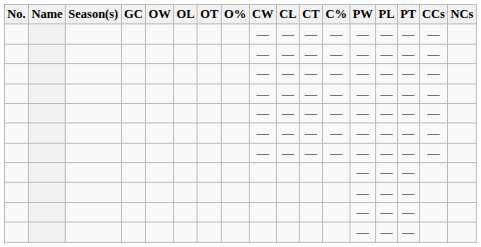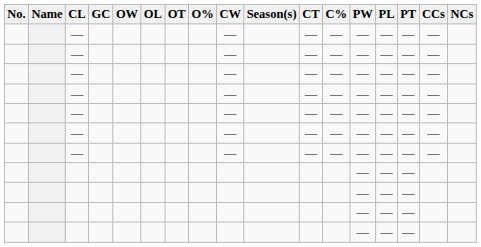columns swapped: (93, 14) <-> (288, 14)
